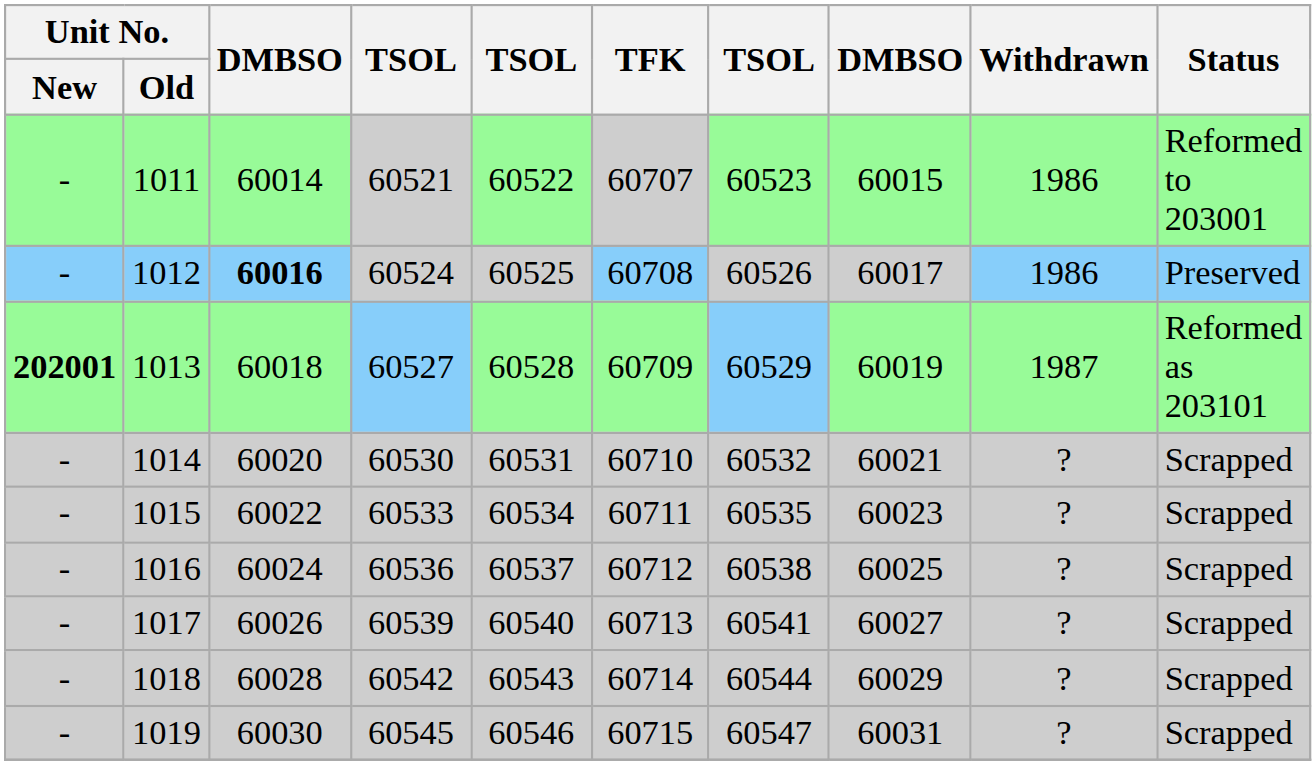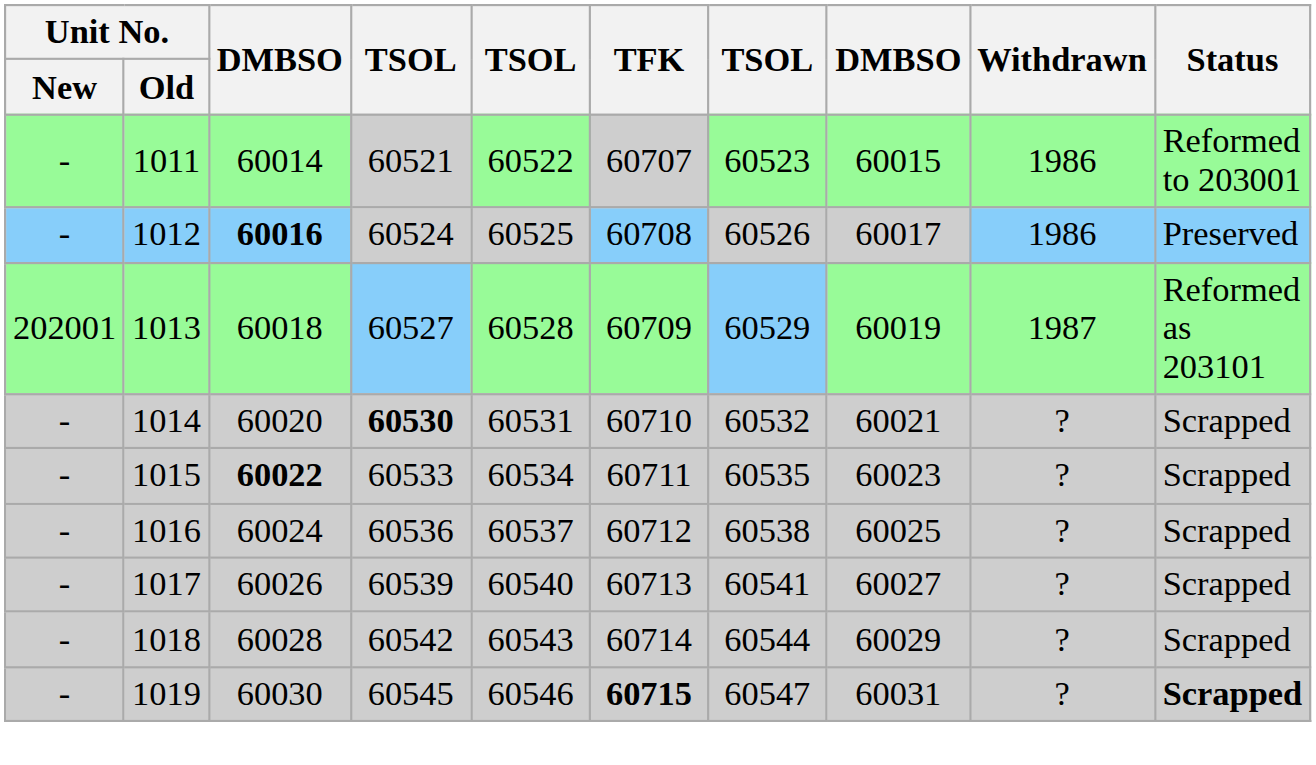(65, 366) bold -> (65, 327) normal
(411, 459) normal -> (411, 420) bold
(280, 513) normal -> (280, 475) bold
(650, 732) normal -> (649, 693) bold
(1229, 732) normal -> (1232, 693) bold
